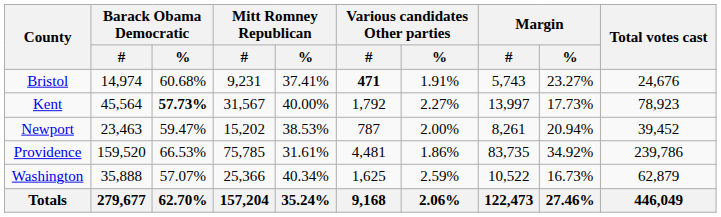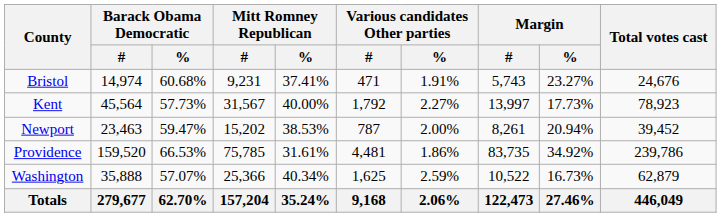(369, 81) bold -> (369, 81) normal
(183, 104) bold -> (183, 104) normal
